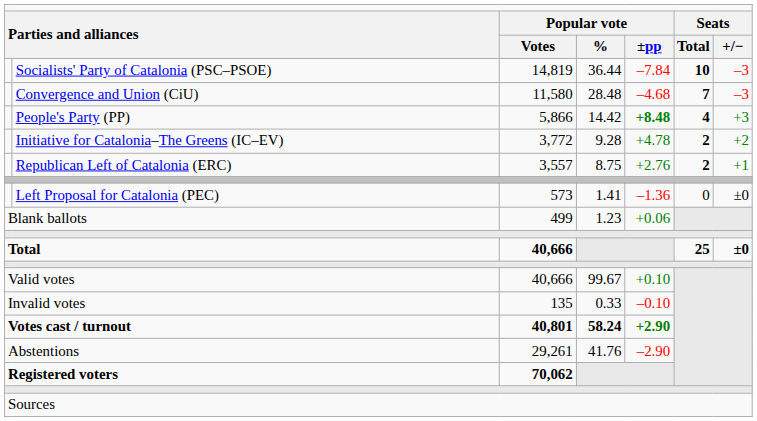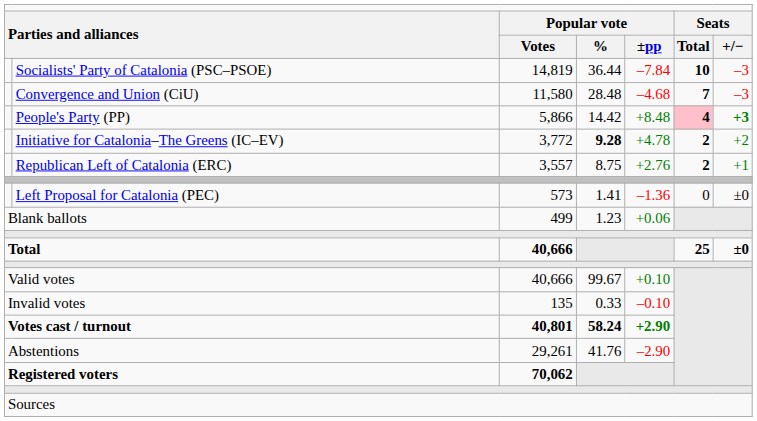(653, 117) bold -> (653, 117) normal
(706, 117) no background -> (706, 117) pink background
(741, 117) normal -> (741, 117) bold
(608, 141) normal -> (608, 141) bold
